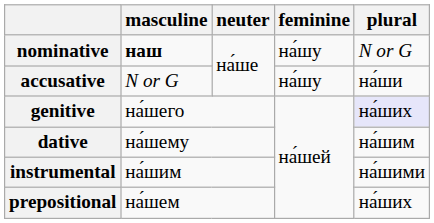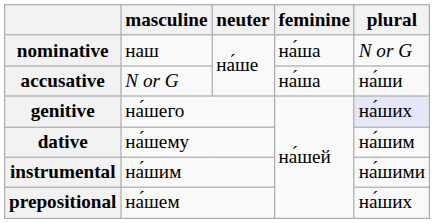(144, 50) bold -> (142, 50) normal
(300, 50) на́шу -> (300, 50) на́ша
(300, 80) на́шу -> (300, 80) на́ша
